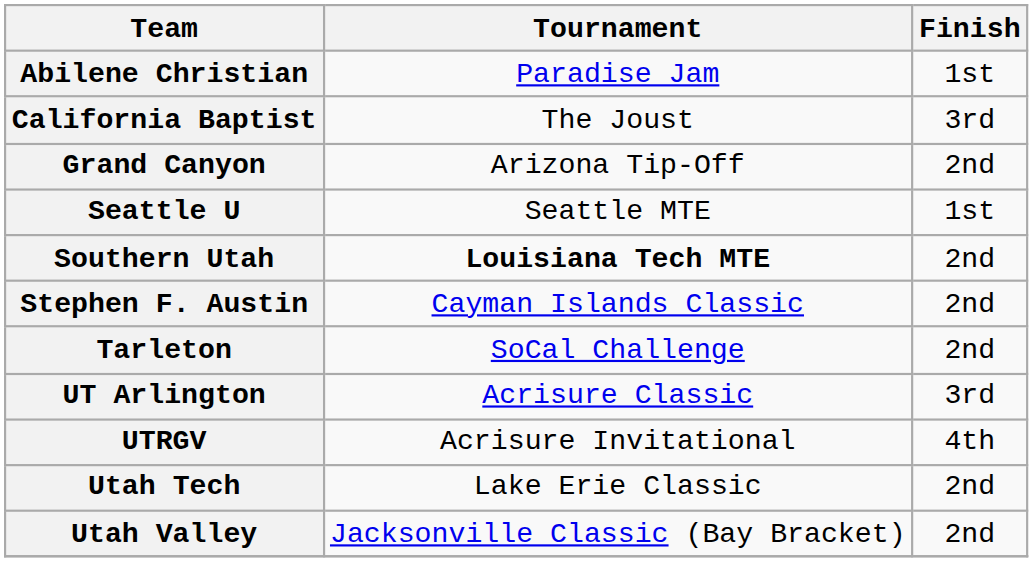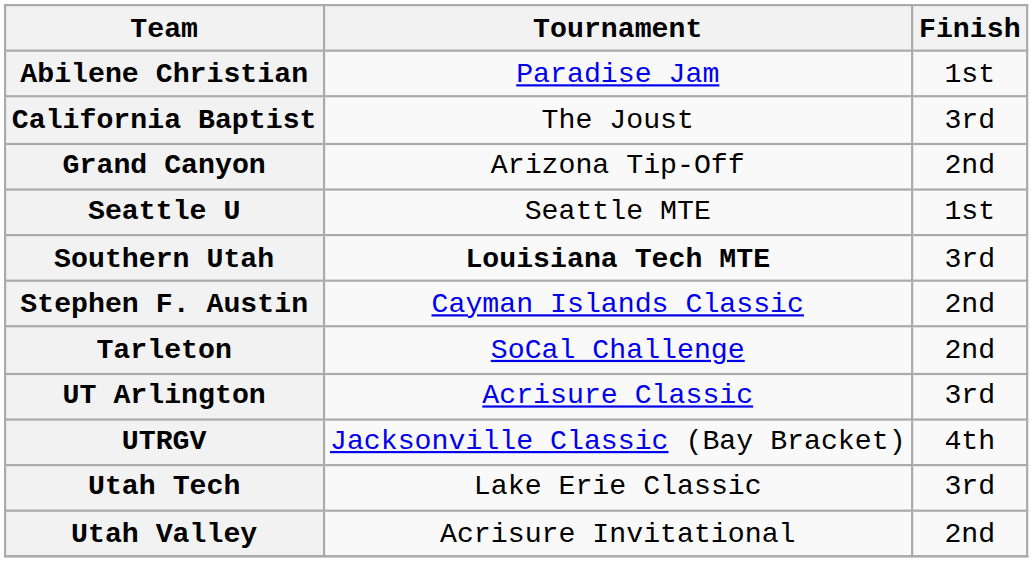(970, 258) 2nd -> (970, 258) 3rd
(618, 442) Acrisure Invitational -> (618, 442) Jacksonville Classic (Bay Bracket)
(970, 488) 2nd -> (970, 488) 3rd
(618, 534) Jacksonville Classic (Bay Bracket) -> (618, 534) Acrisure Invitational
